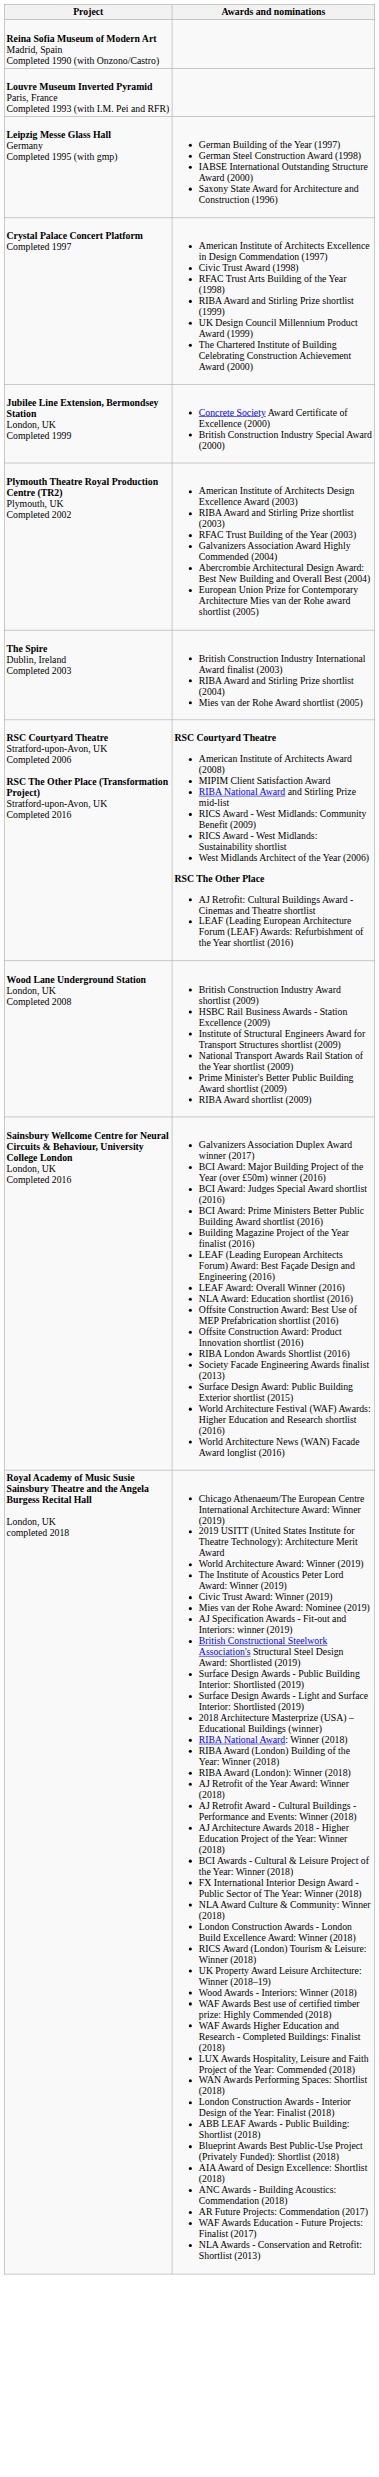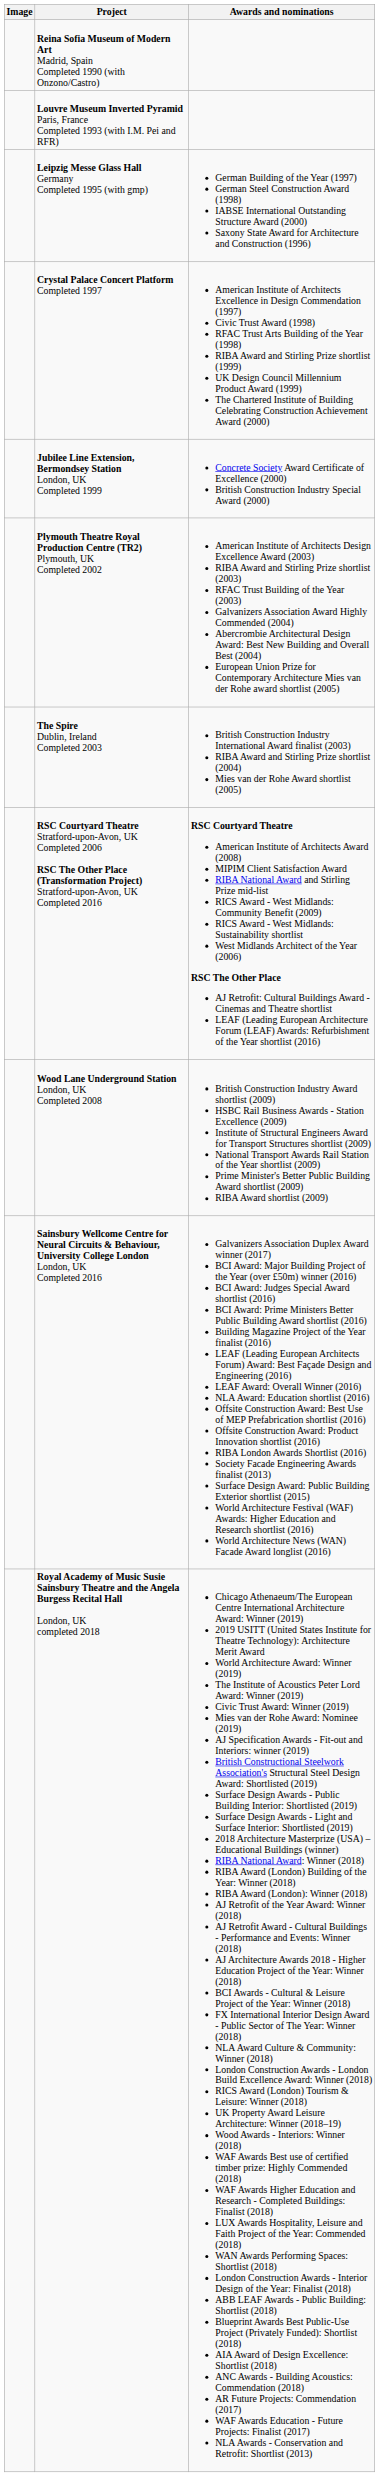+ column: (20, 12)
